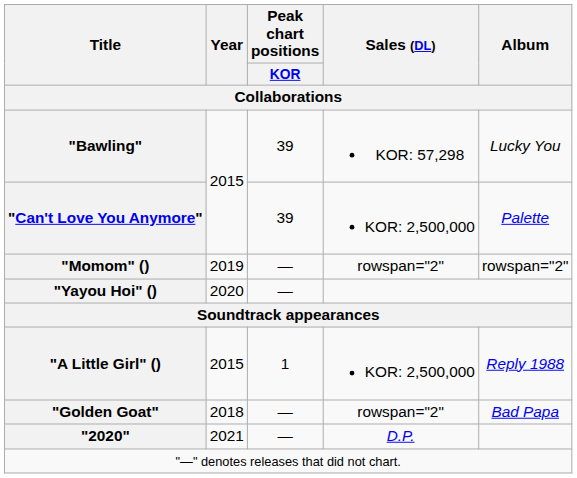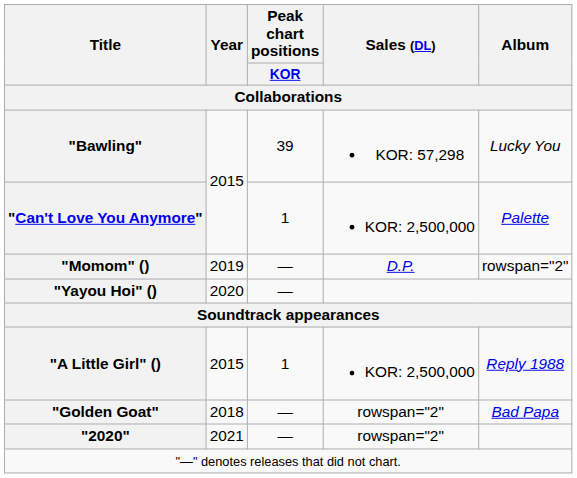(285, 218) 39 -> (285, 218) 1
(401, 266) rowspan="2" -> (401, 266) D.P.
(401, 436) D.P. -> (401, 436) rowspan="2"
